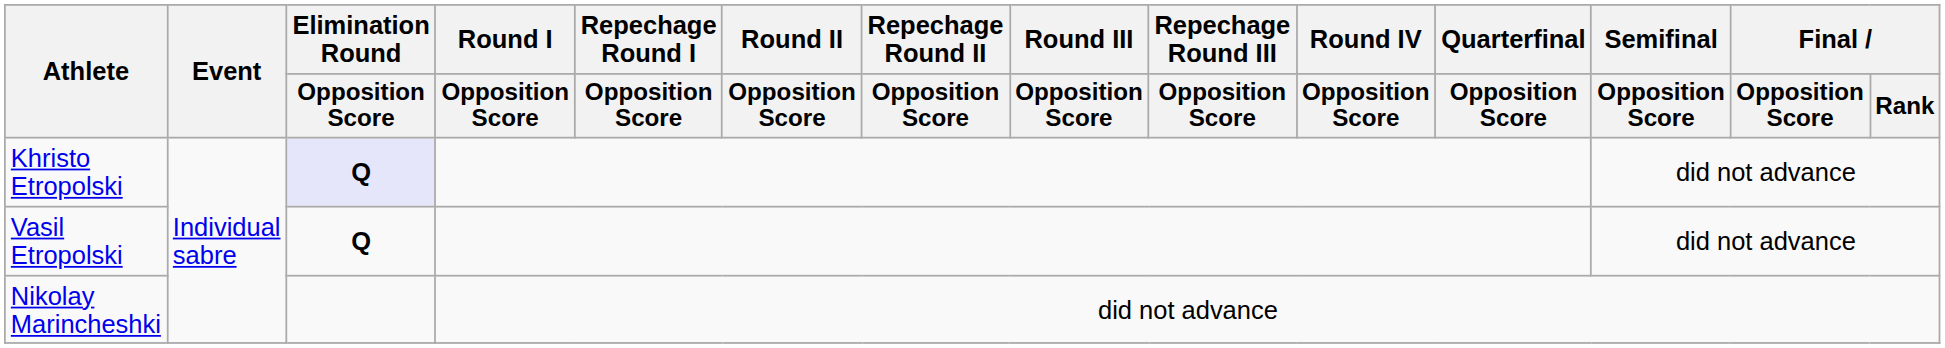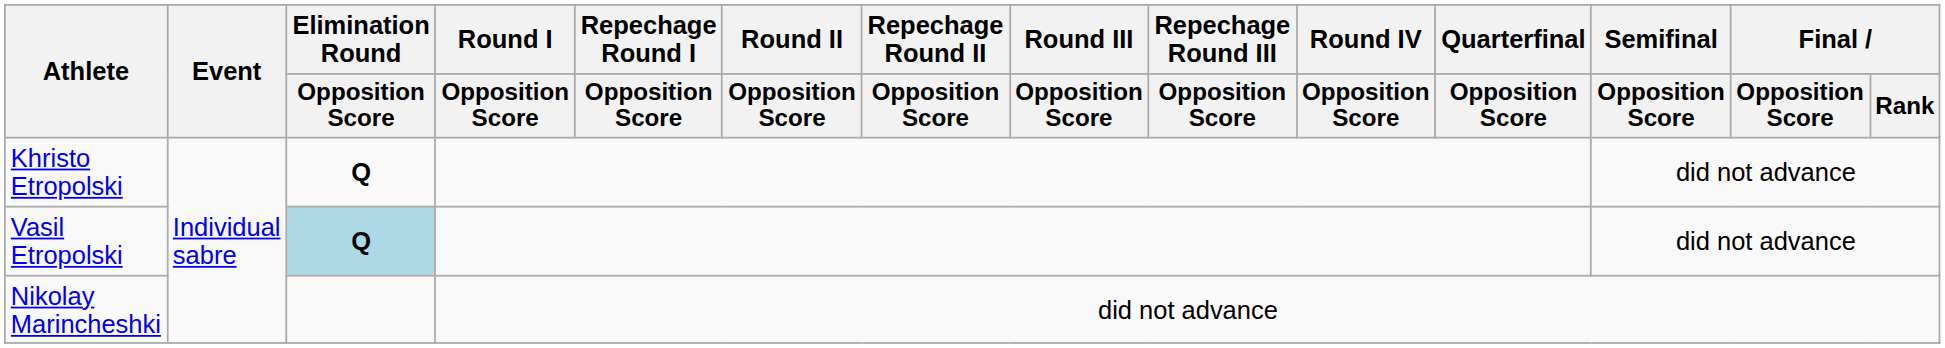(361, 173) lavender background -> (361, 173) no background
(361, 241) no background -> (361, 241) lightblue background
